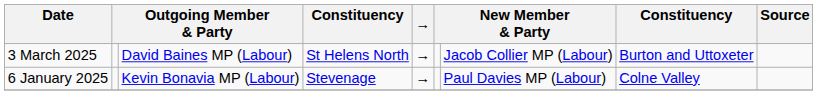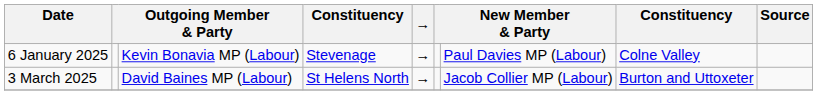rows swapped: (58, 78) <-> (52, 55)
